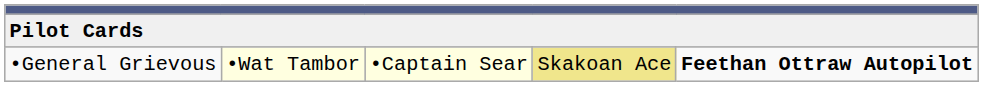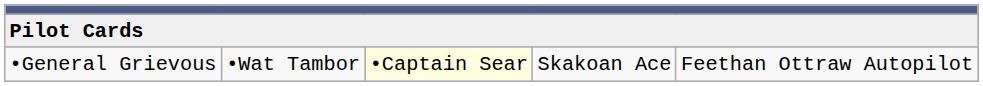(293, 64) lightyellow background -> (293, 64) no background
(605, 64) khaki background -> (605, 64) no background
(827, 64) bold -> (827, 64) normal
